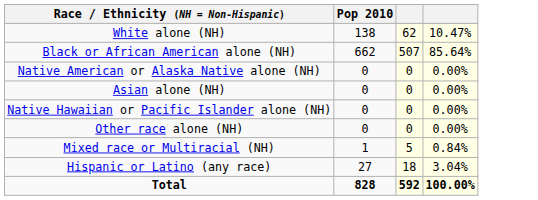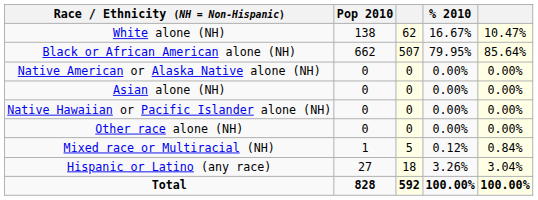+ column: (450, 14)
